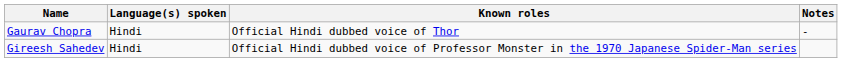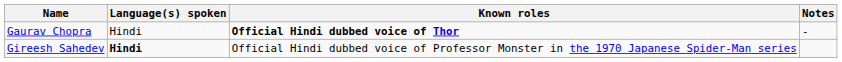(345, 31) normal -> (345, 31) bold
(126, 48) normal -> (126, 48) bold
